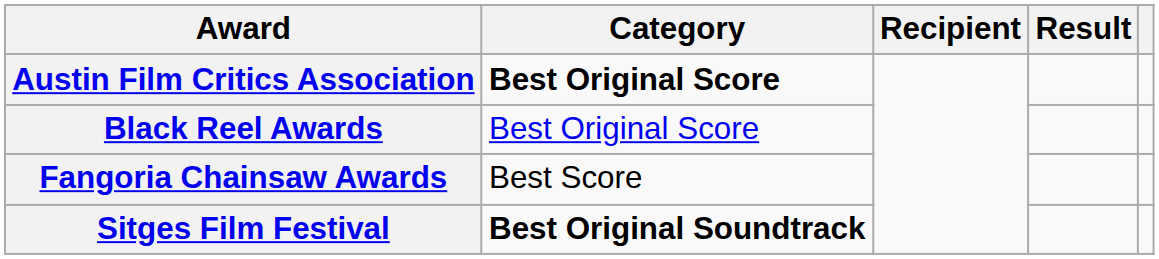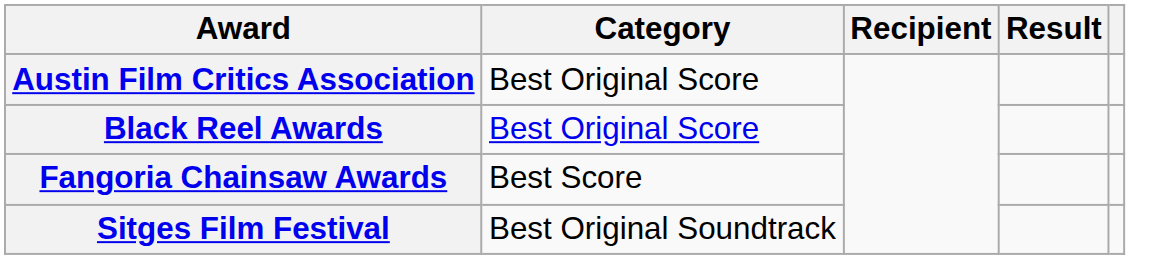(635, 79) bold -> (624, 79) normal
(677, 228) bold -> (662, 228) normal
